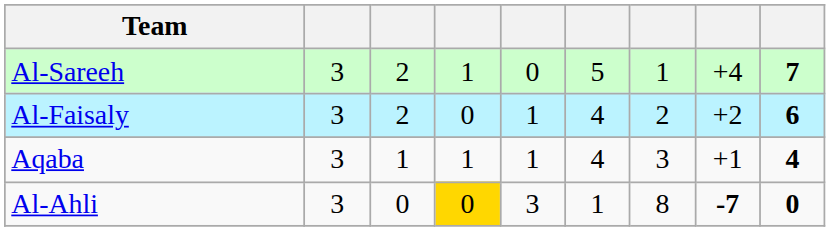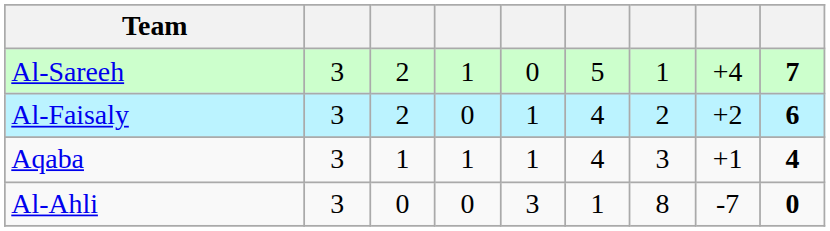(467, 203) gold background -> (467, 203) no background
(728, 203) bold -> (728, 203) normal
